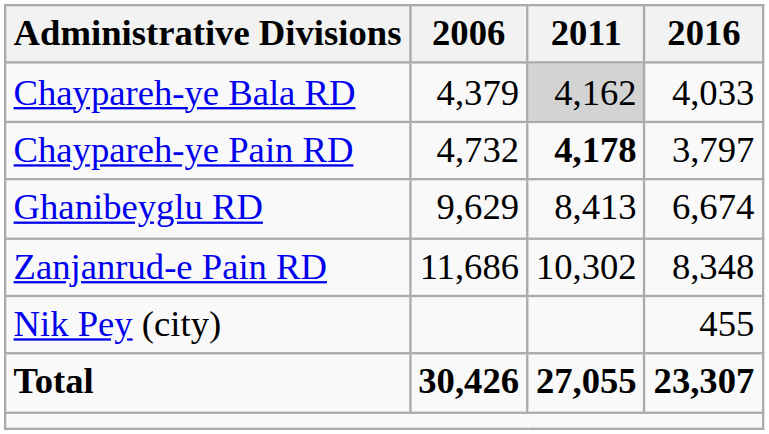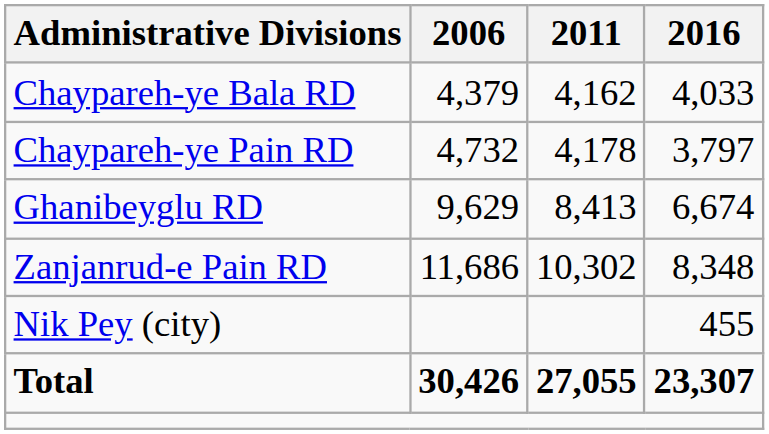(595, 91) lightgrey background -> (595, 91) no background
(595, 149) bold -> (595, 149) normal
